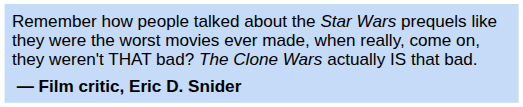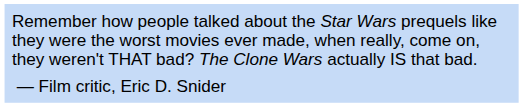(127, 86) bold -> (119, 86) normal
